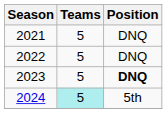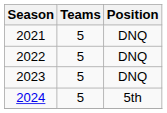(133, 77) bold -> (133, 77) normal
(80, 98) paleturquoise background -> (80, 98) no background
